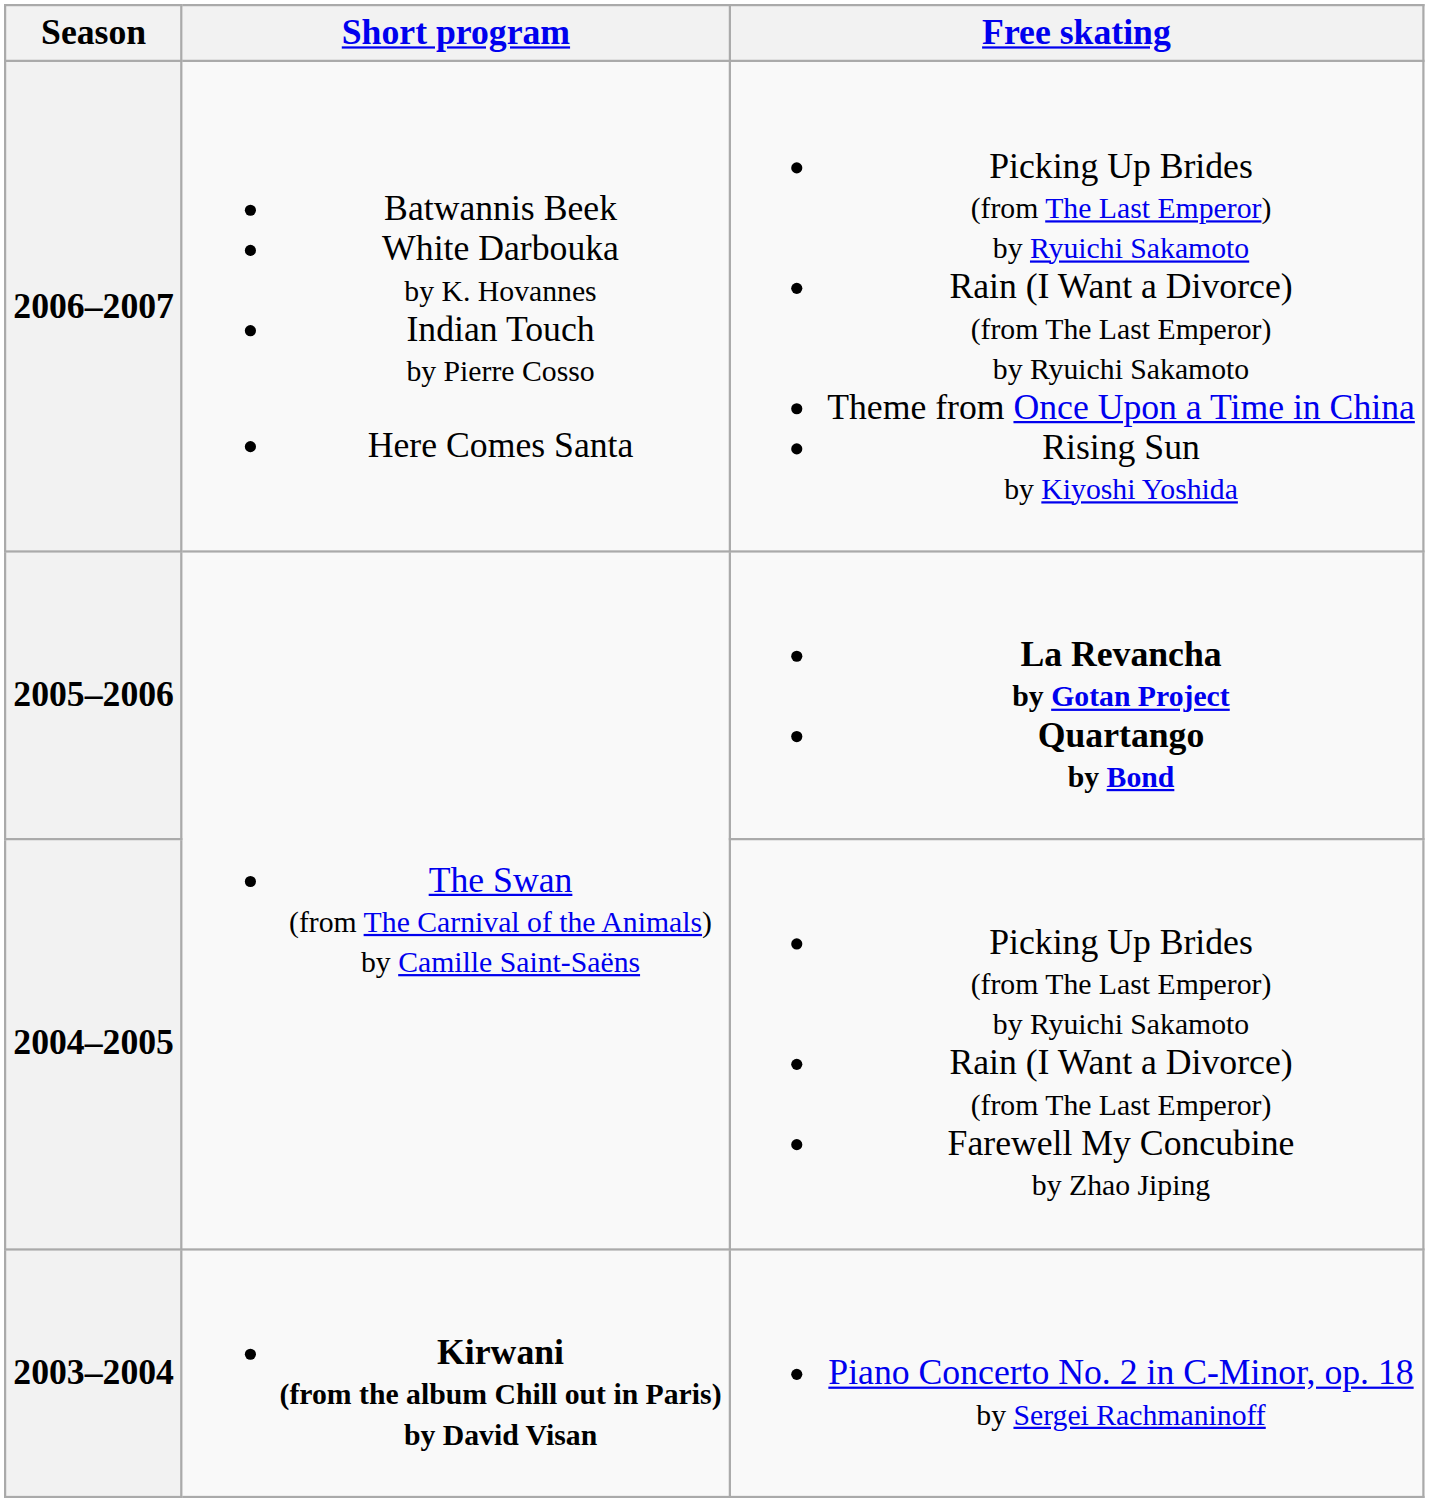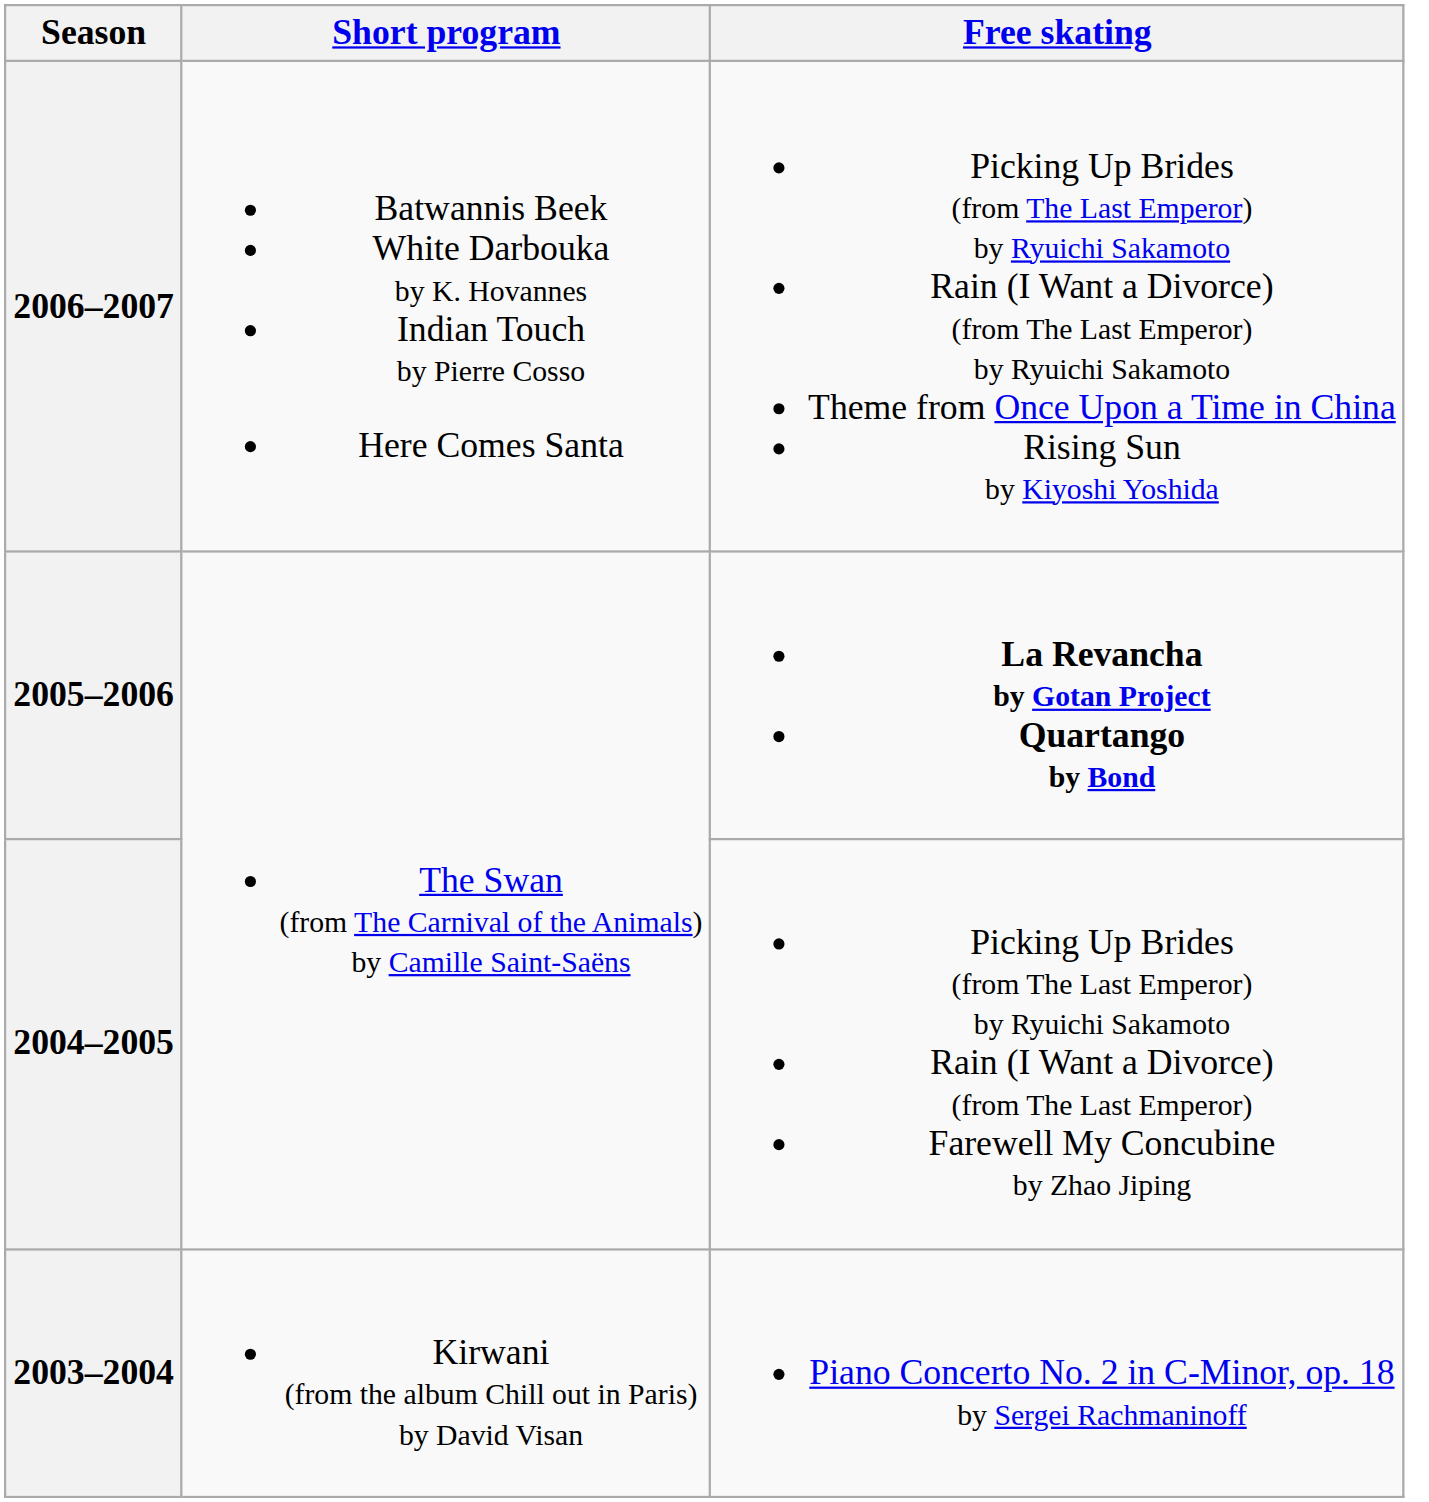(456, 1393) bold -> (446, 1393) normal
